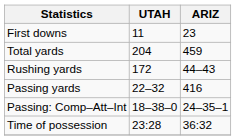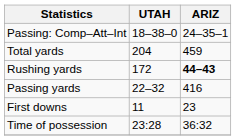rows swapped: (37, 32) <-> (67, 107)
(199, 70) normal -> (199, 70) bold
